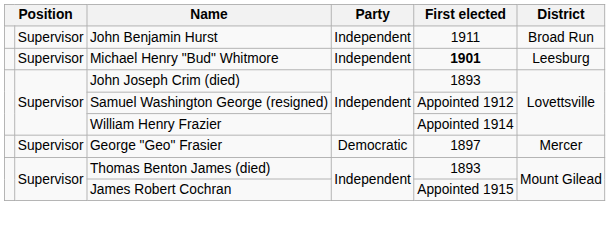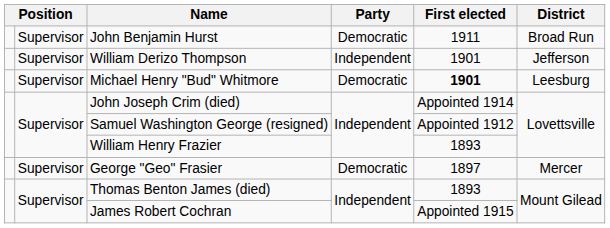(373, 37) Independent -> (373, 37) Democratic
+ row: (168, 59)
(373, 59) Independent -> (373, 80) Democratic
(465, 80) 1893 -> (465, 102) Appointed 1914
(465, 124) Appointed 1914 -> (465, 146) 1893
